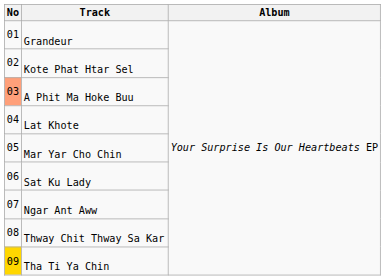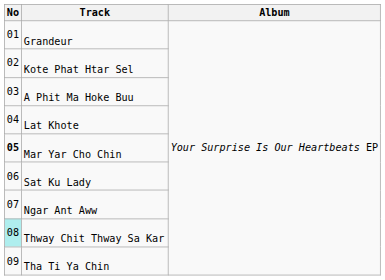(13, 91) lightsalmon background -> (13, 91) no background
(13, 148) normal -> (13, 148) bold
(13, 233) no background -> (13, 233) paleturquoise background
(13, 261) gold background -> (13, 261) no background
